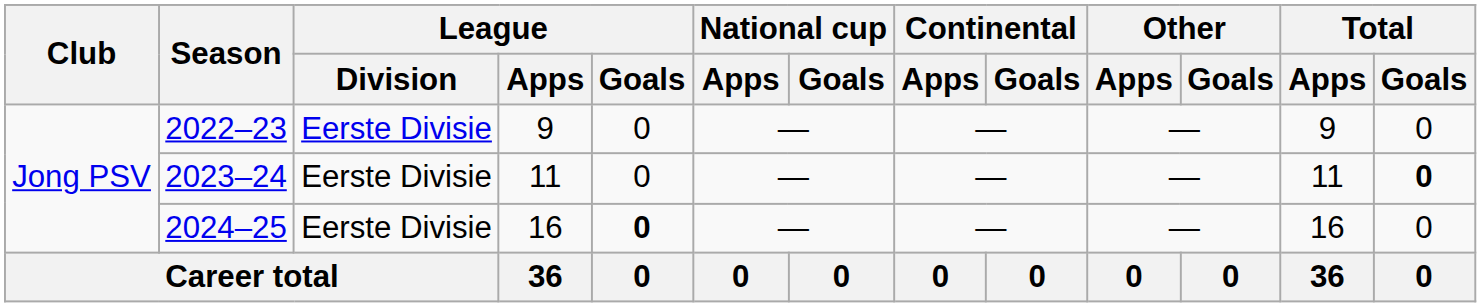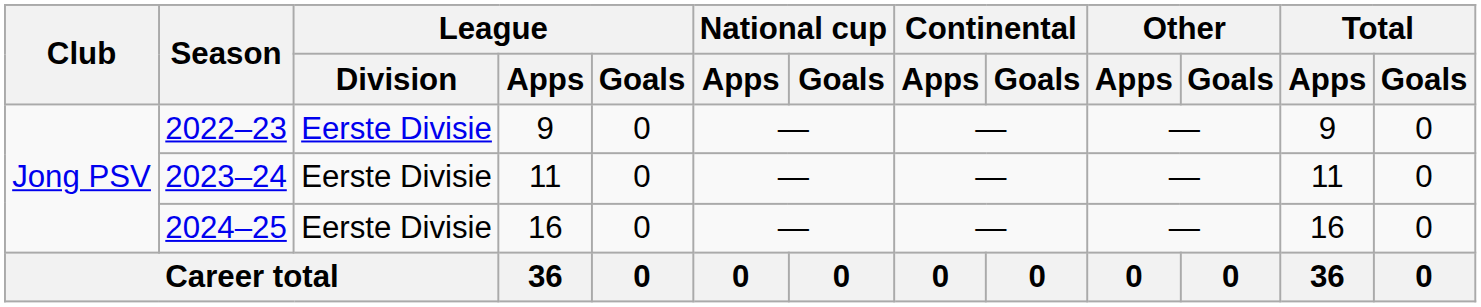(1424, 177) bold -> (1424, 177) normal
(642, 227) bold -> (642, 227) normal
